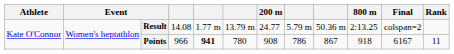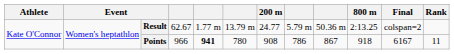(181, 27) 14.08 -> (181, 27) 62.67
